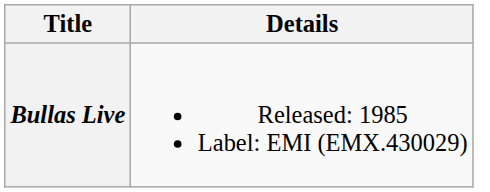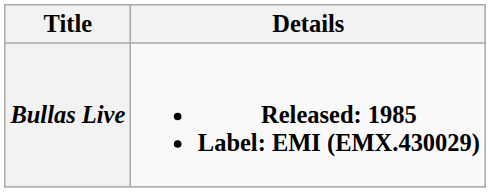(302, 129) normal -> (308, 129) bold
